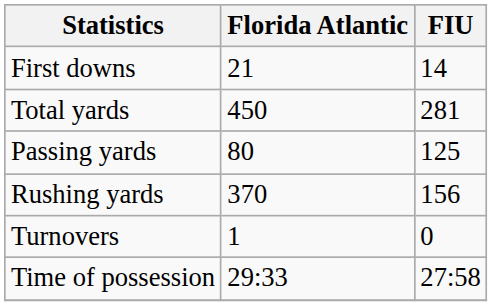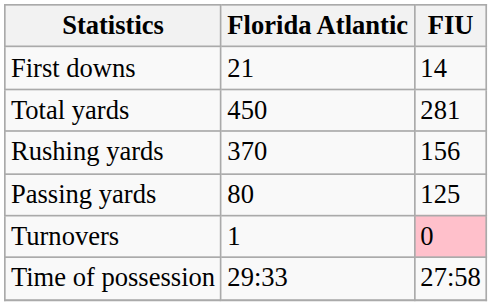rows swapped: (87, 194) <-> (84, 151)
(427, 236) no background -> (427, 236) pink background
